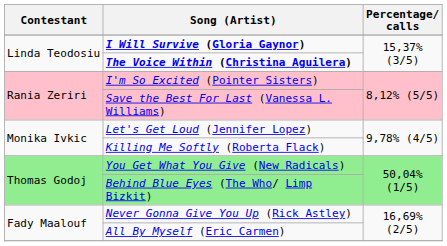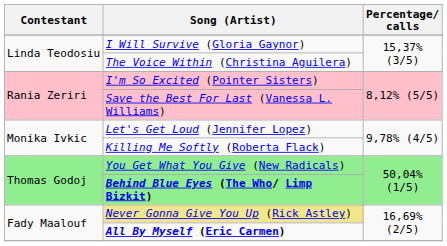(206, 44) bold -> (206, 44) normal
(229, 62) bold -> (229, 62) normal
(209, 189) normal -> (209, 189) bold
(229, 214) no background -> (229, 214) khaki background
(196, 232) normal -> (196, 232) bold
